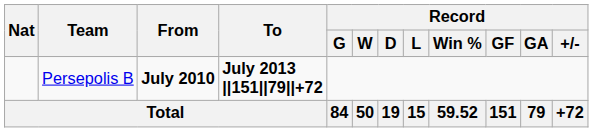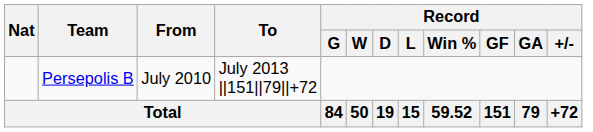(178, 78) bold -> (176, 78) normal
(272, 78) bold -> (268, 78) normal
